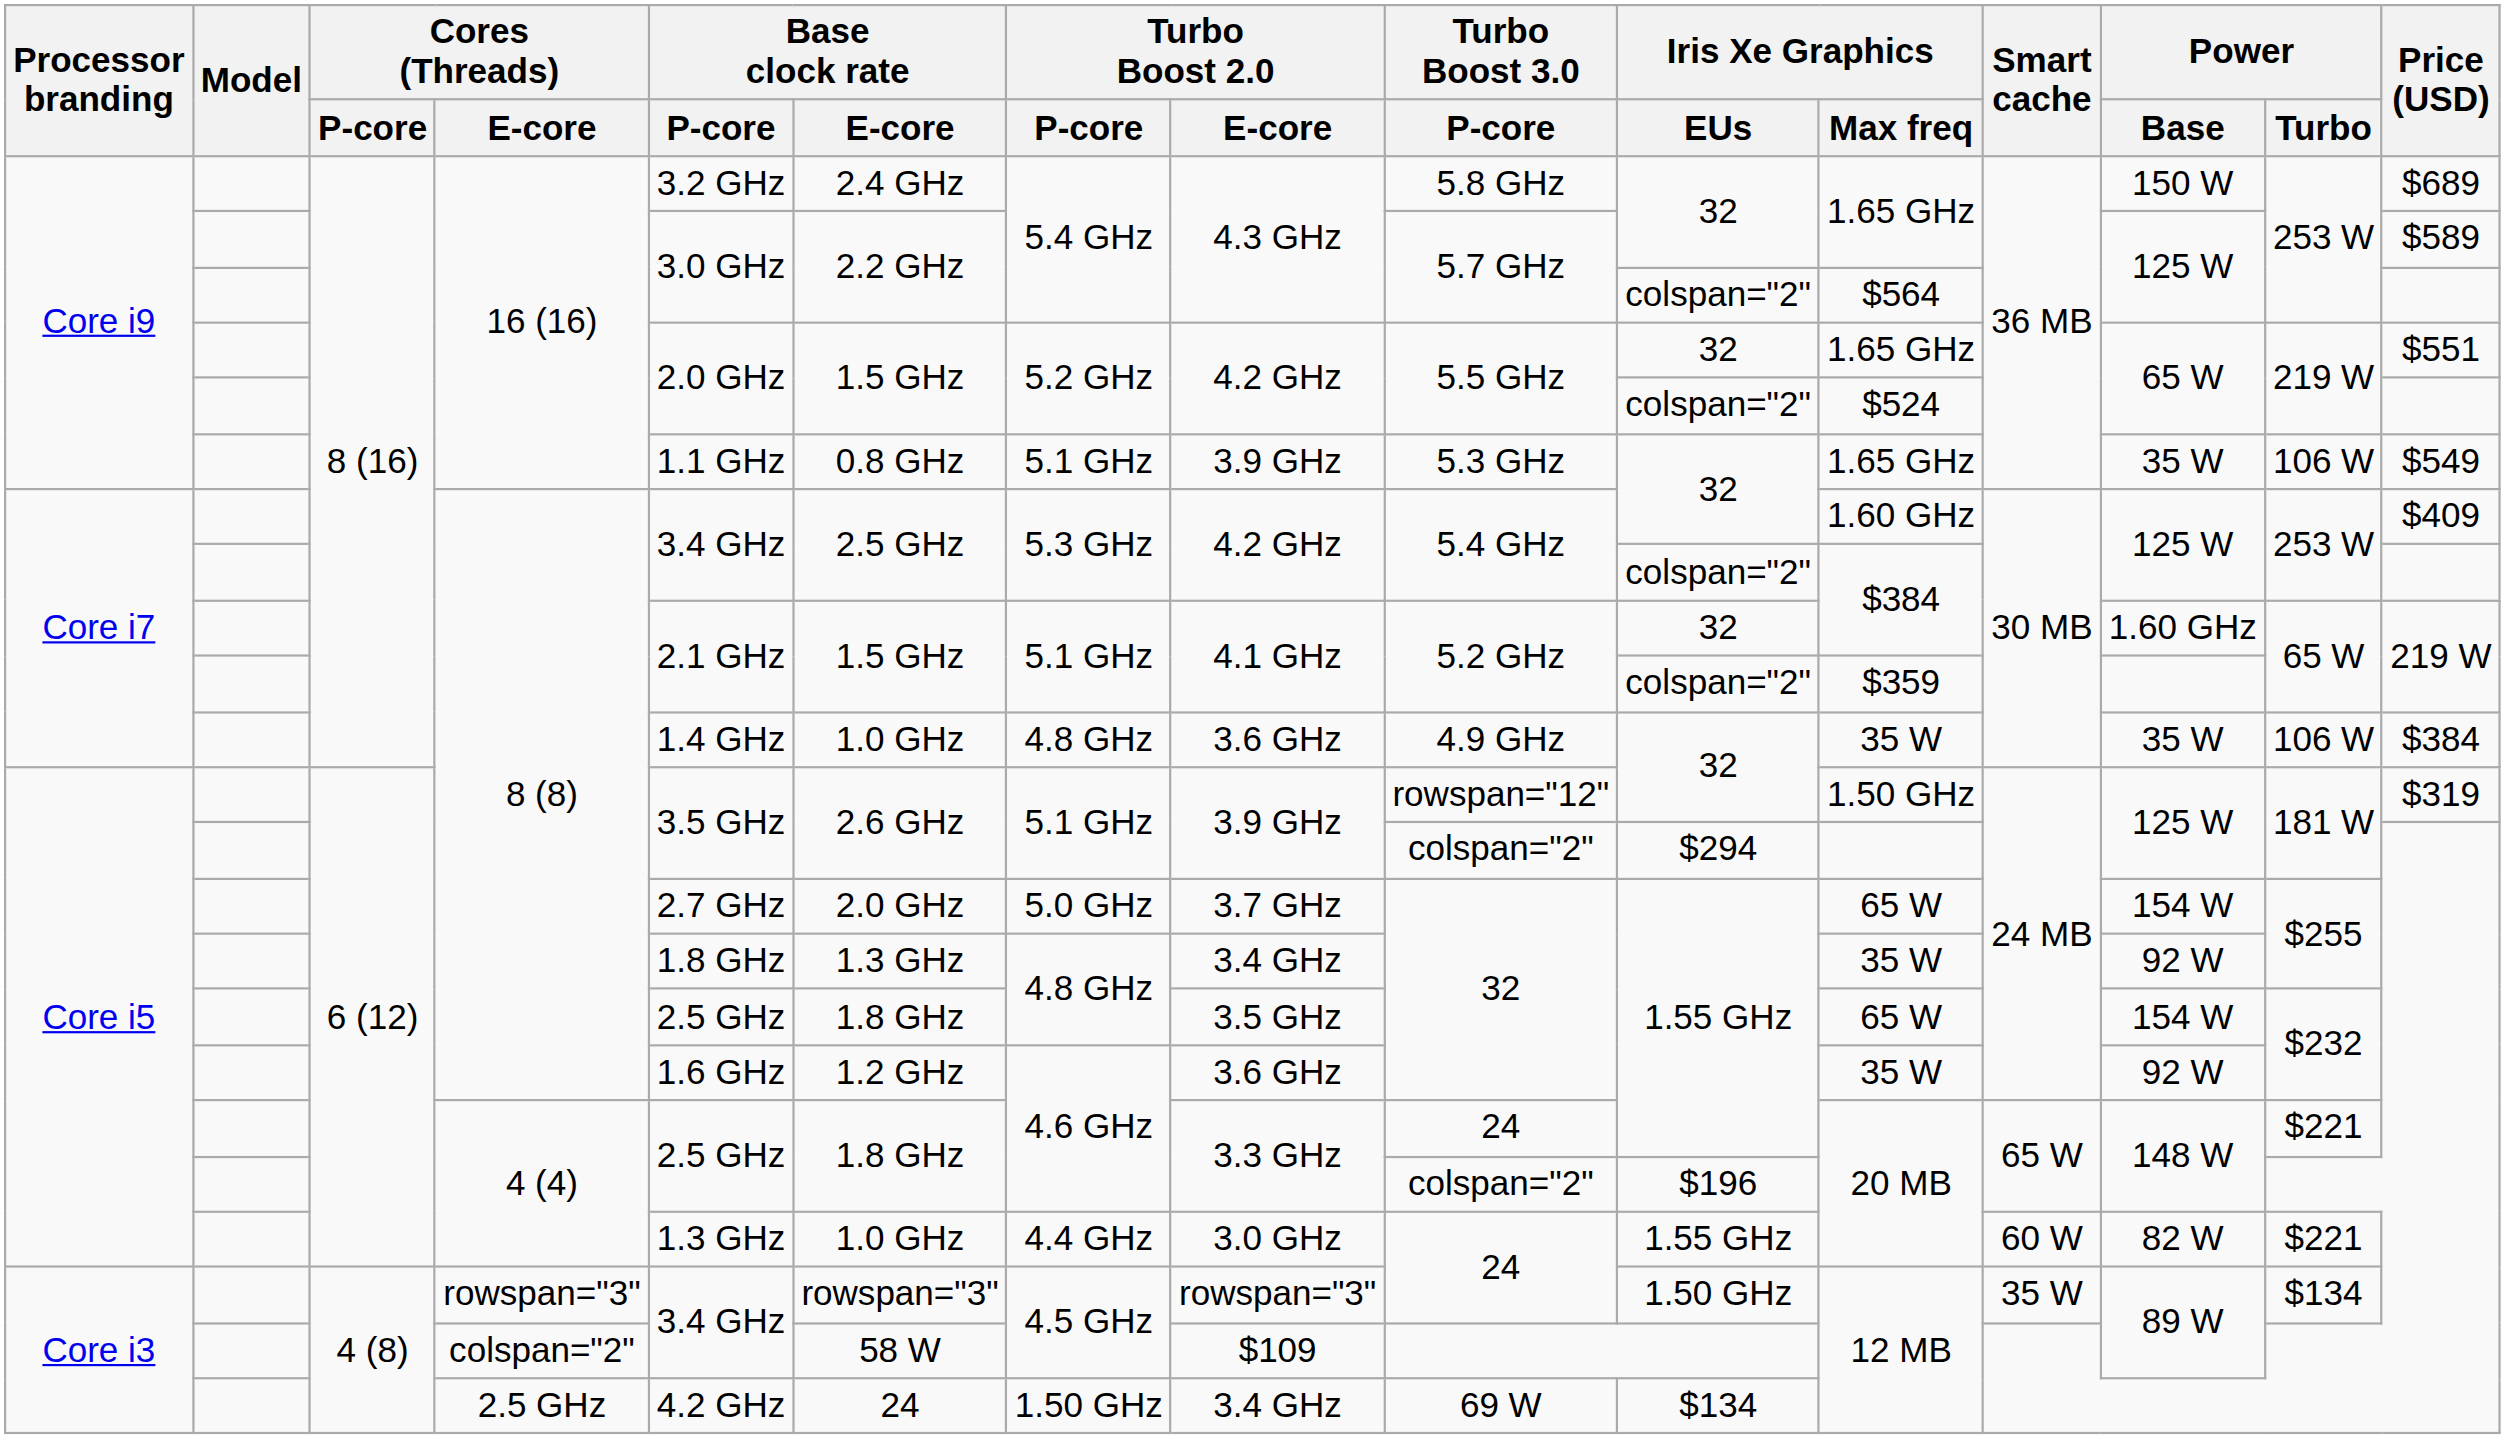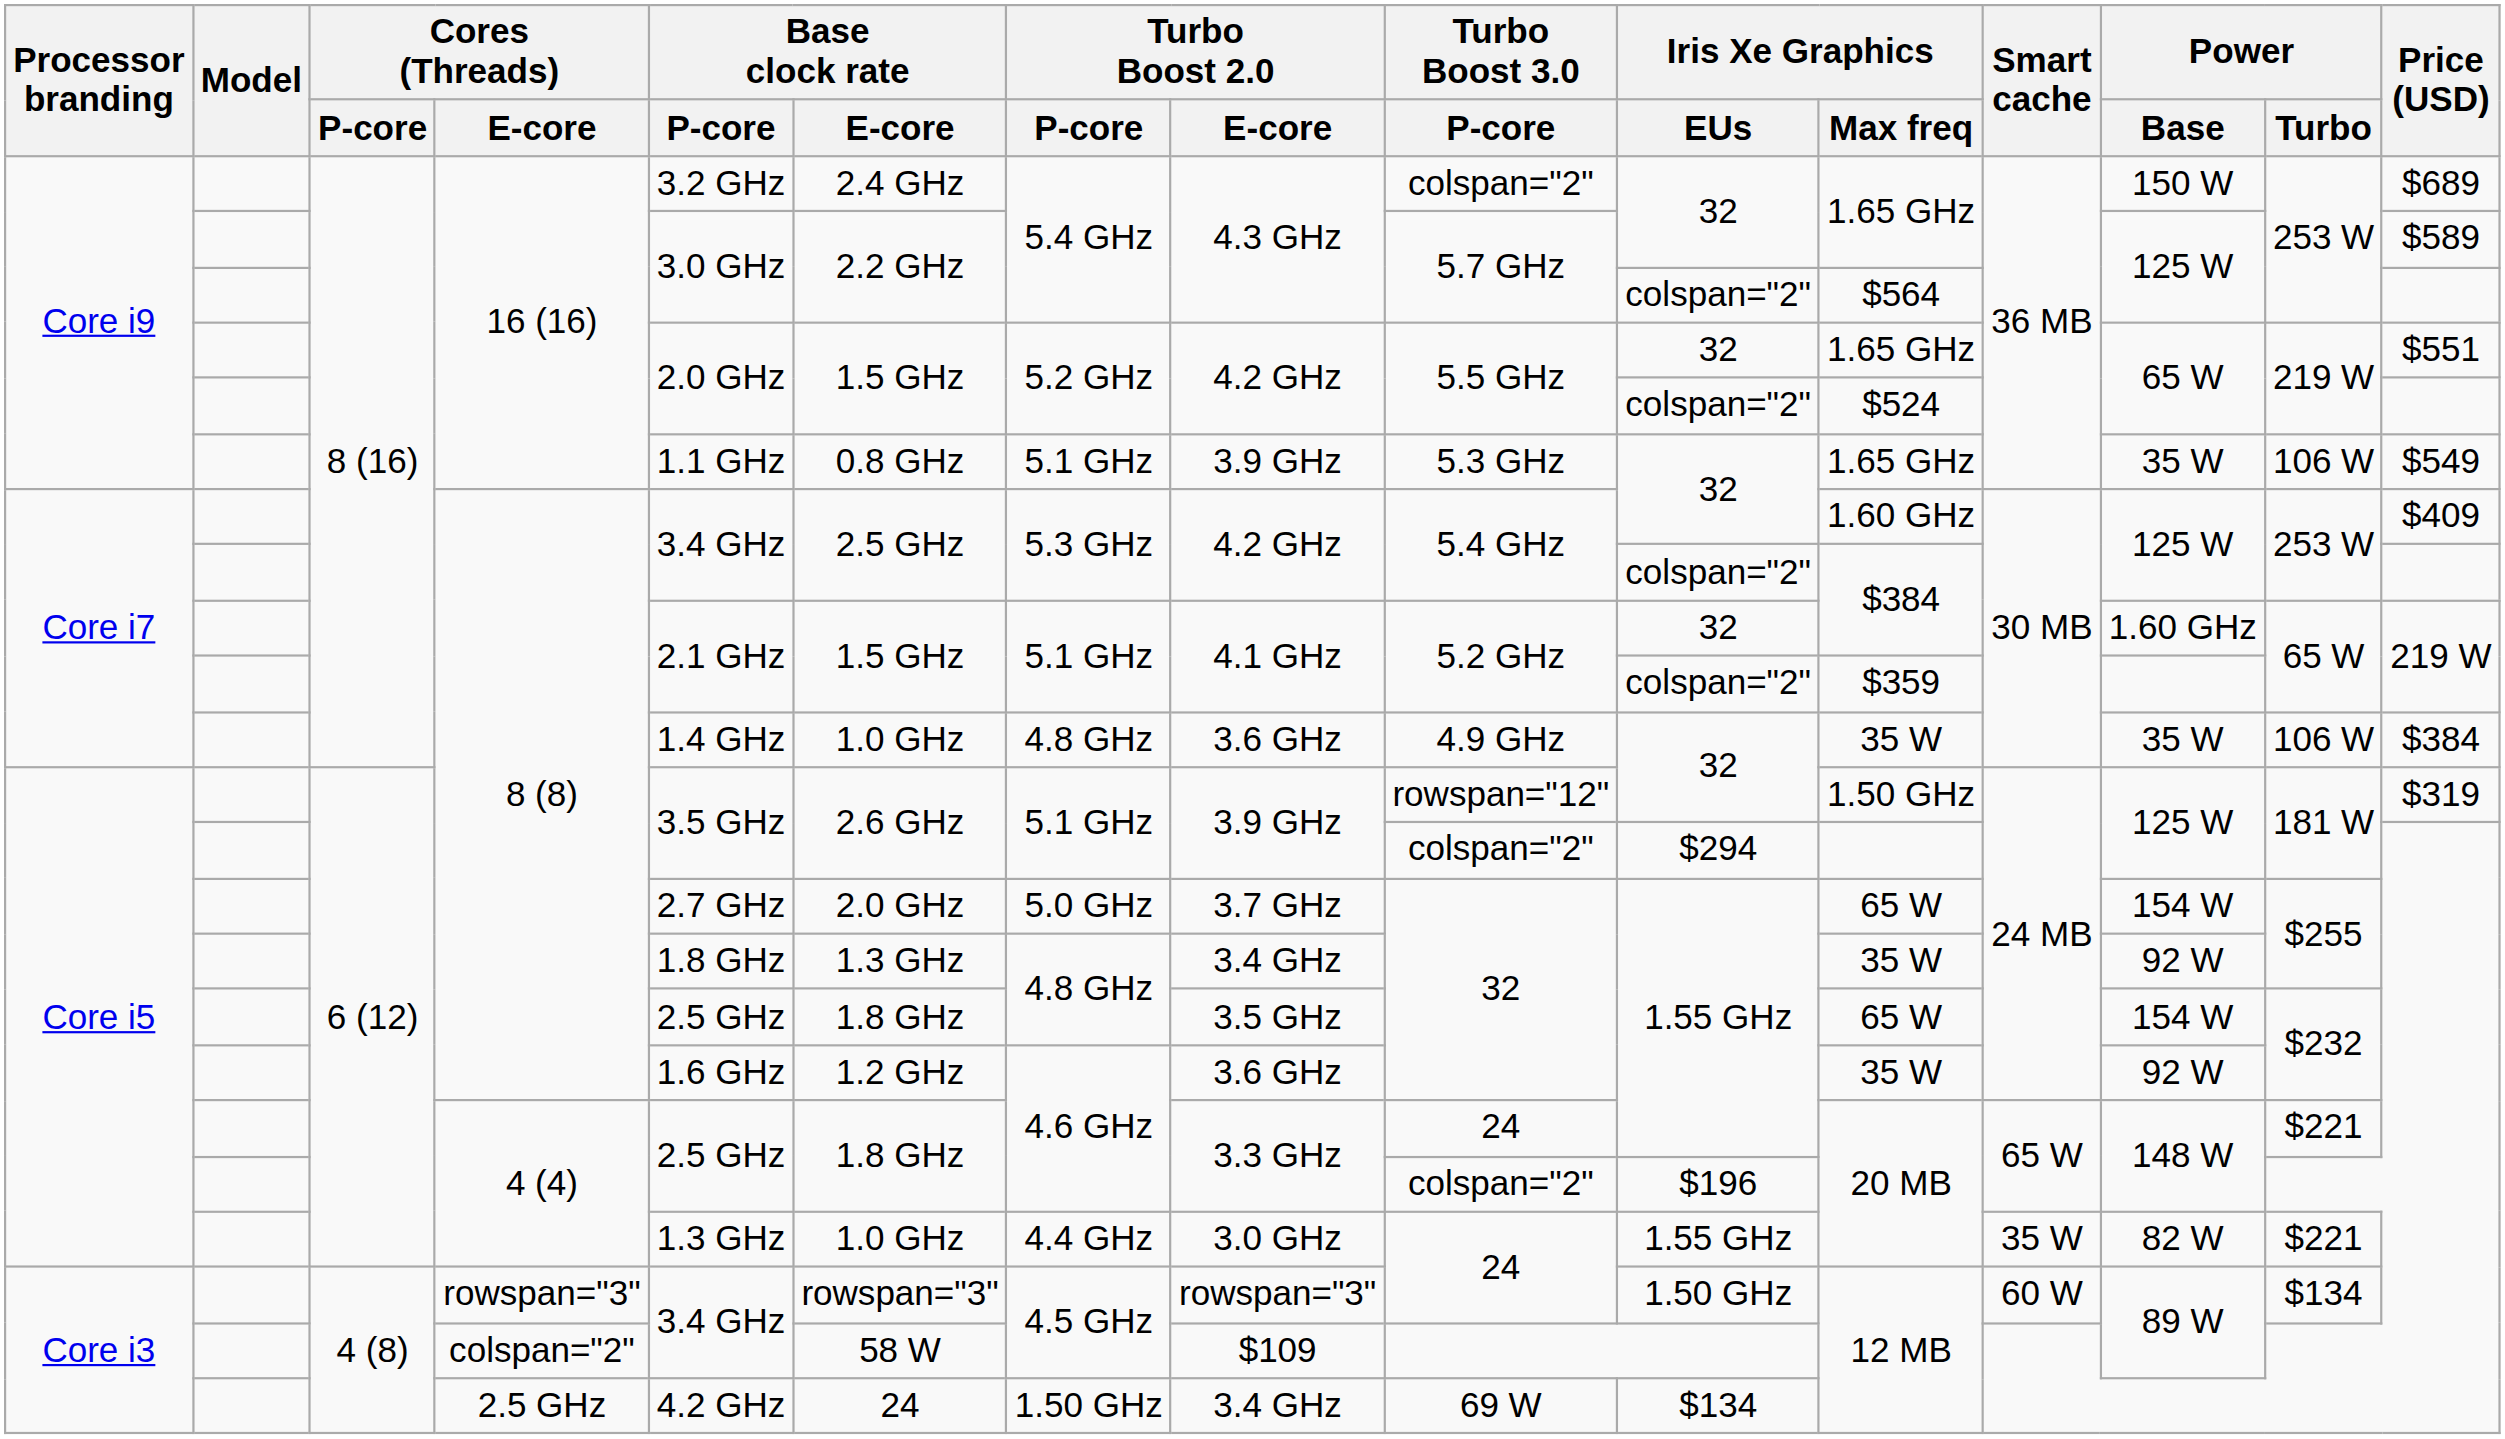(1501, 182) 5.8 GHz -> (1501, 182) colspan="2"
(2042, 1238) 60 W -> (2042, 1238) 35 W
(2042, 1294) 35 W -> (2042, 1294) 60 W
